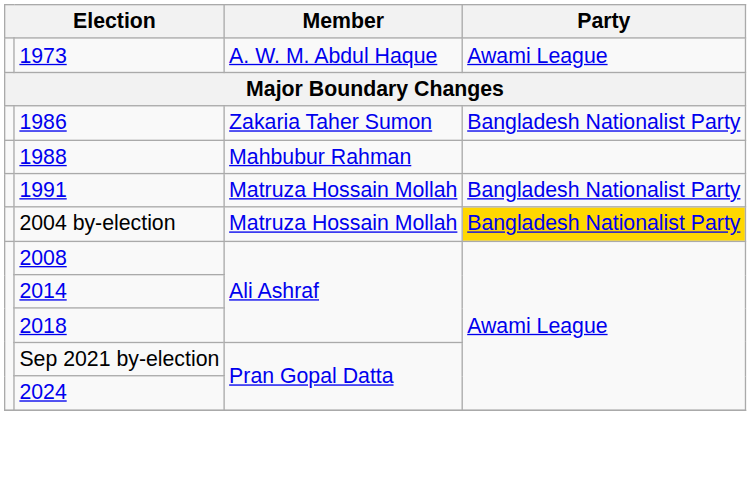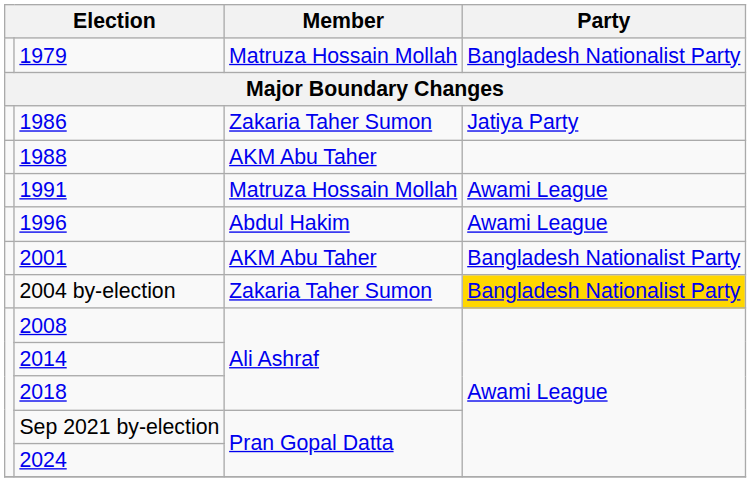- row: (43, 55)
+ row: (43, 55)
(604, 122) Bangladesh Nationalist Party -> (523, 122) Jatiya Party
(320, 156) Mahbubur Rahman -> (303, 156) AKM Abu Taher
(604, 190) Bangladesh Nationalist Party -> (537, 190) Awami League
+ row: (43, 223)
+ row: (43, 257)
(343, 223) Matruza Hossain Mollah -> (331, 291) Zakaria Taher Sumon
